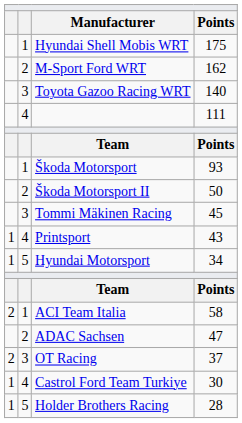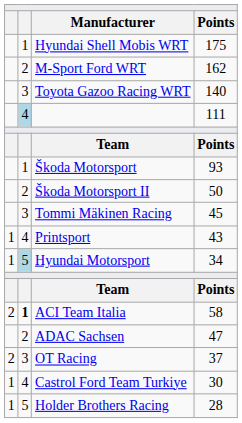(25, 114) no background -> (25, 114) lightblue background
(25, 260) no background -> (25, 260) lightblue background
(25, 312) normal -> (25, 312) bold
